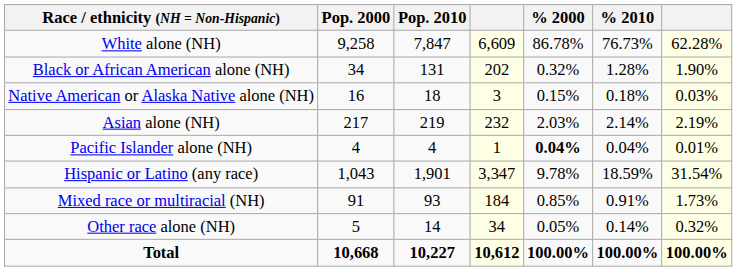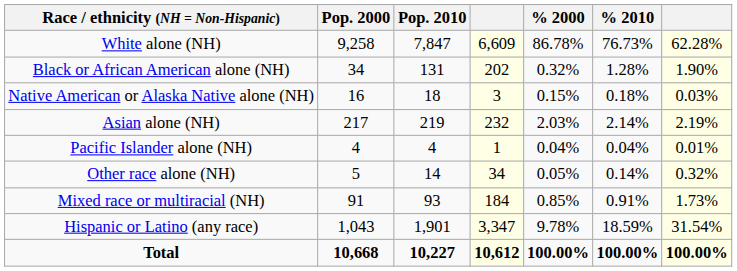(558, 148) bold -> (558, 148) normal
rows swapped: (161, 226) <-> (161, 174)
